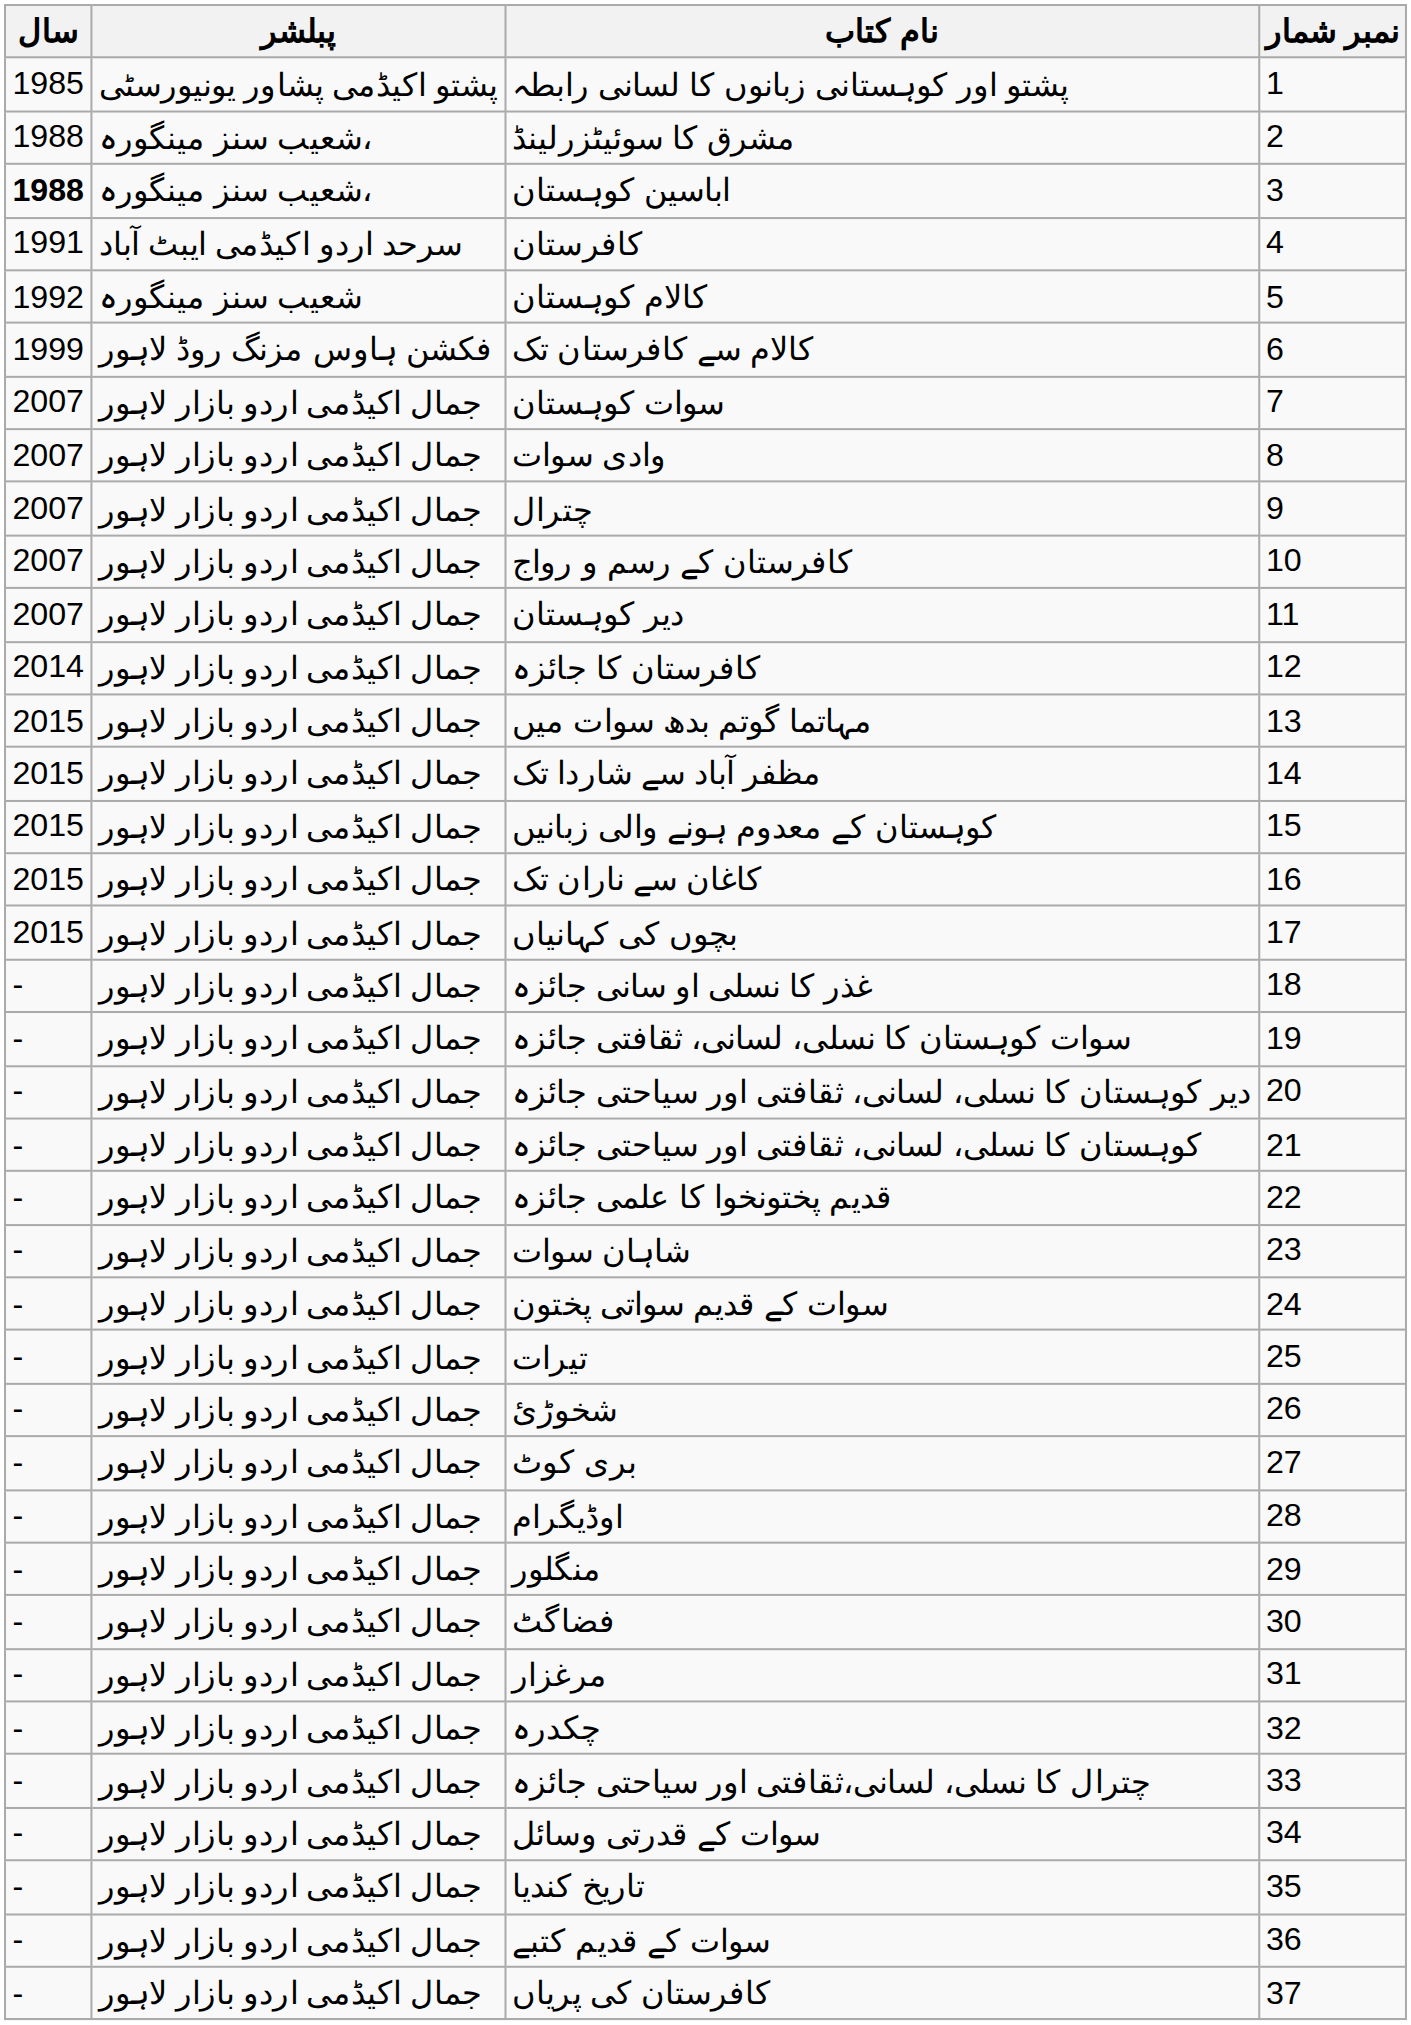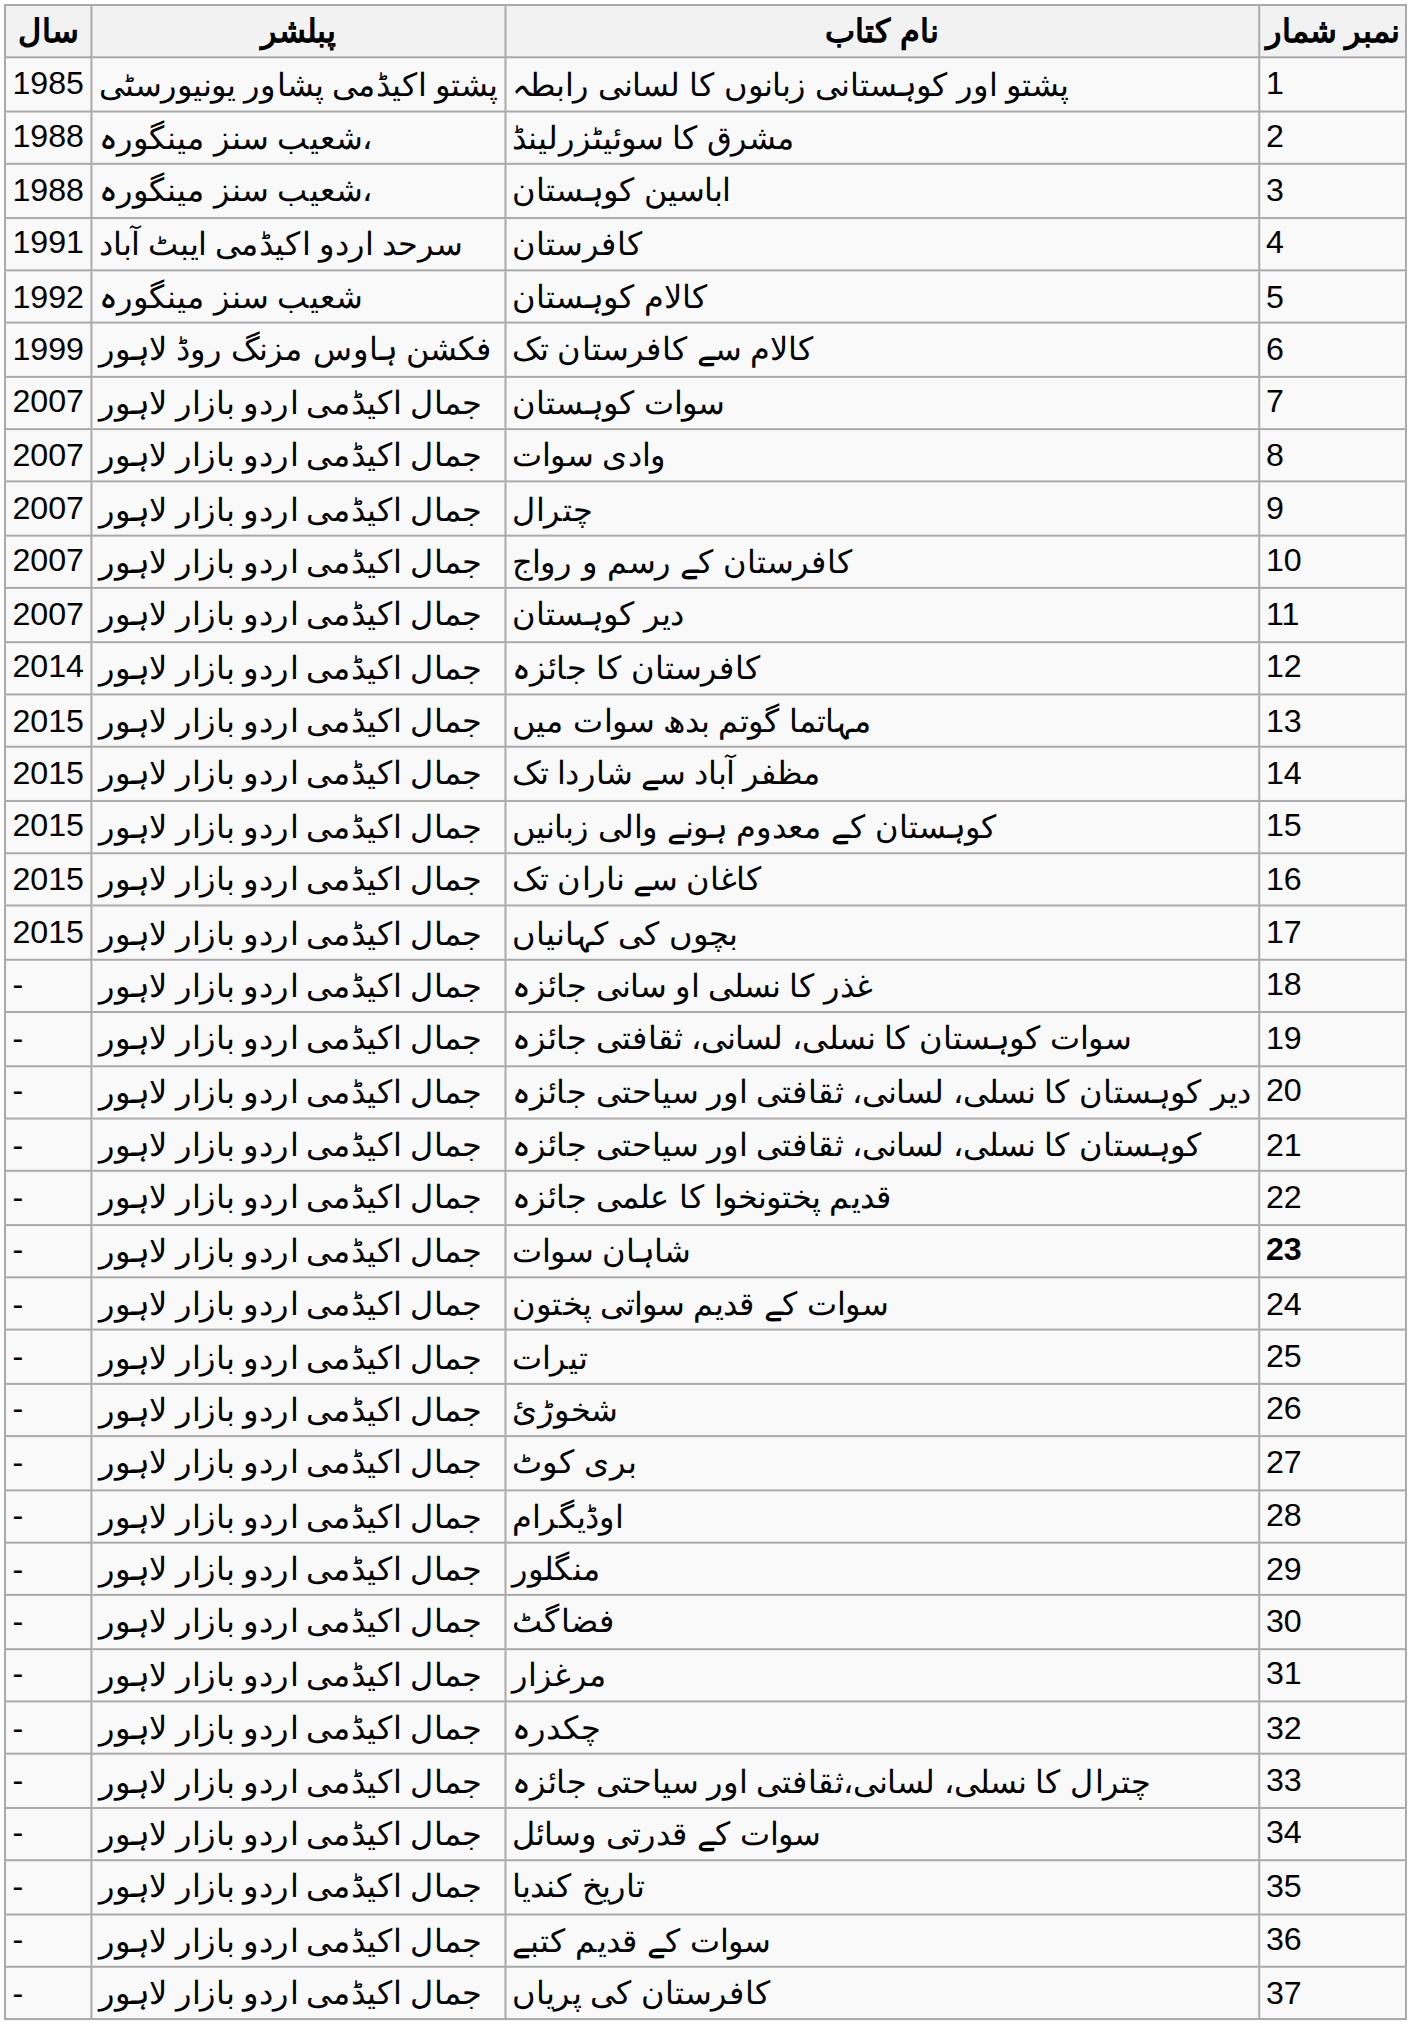(48, 190) bold -> (48, 190) normal
(1284, 1250) normal -> (1284, 1250) bold
